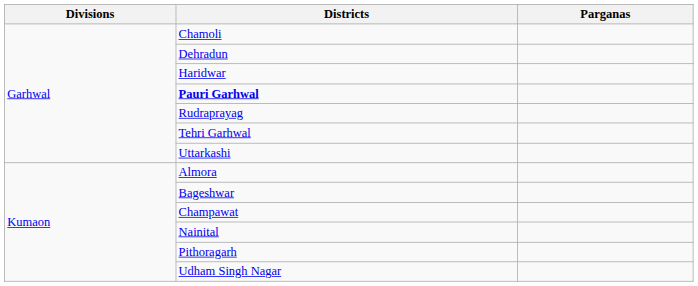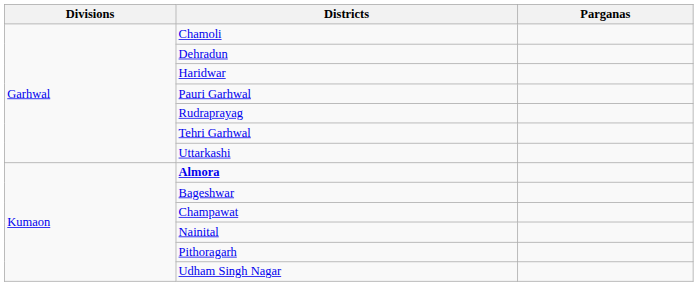(219, 93) bold -> (215, 93) normal
(198, 172) normal -> (199, 172) bold
